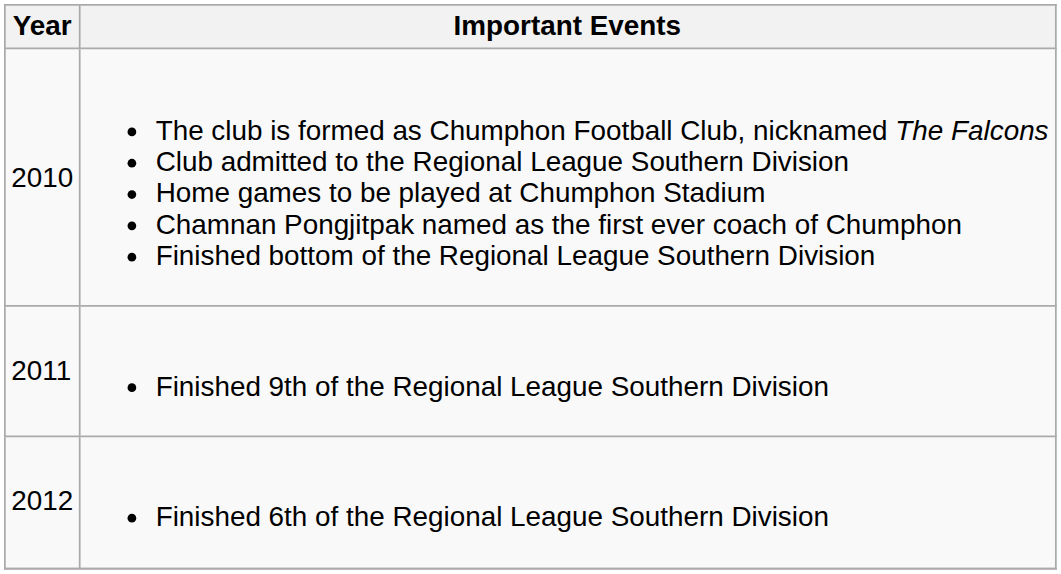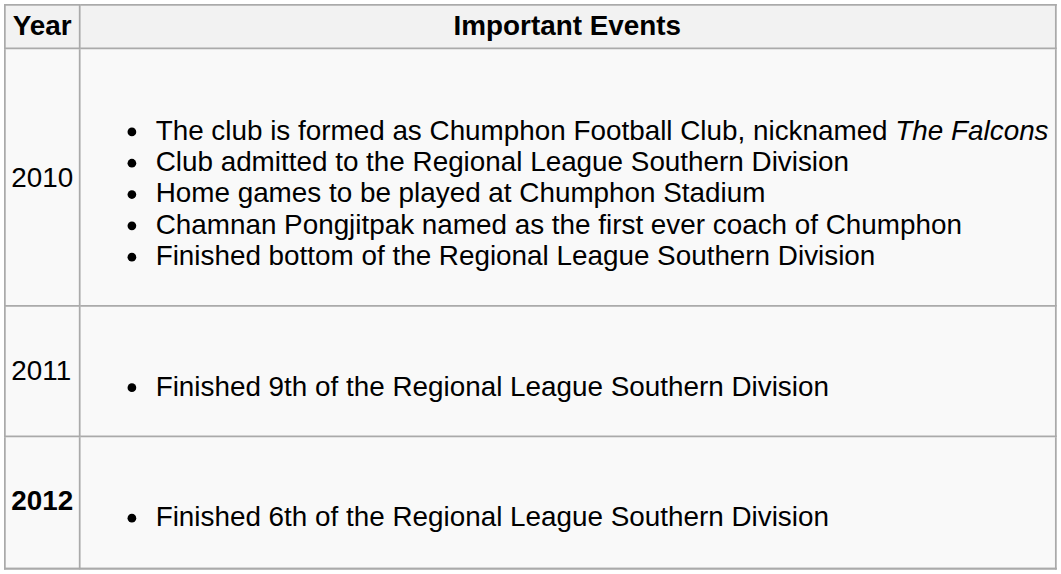(42, 501) normal -> (42, 501) bold
